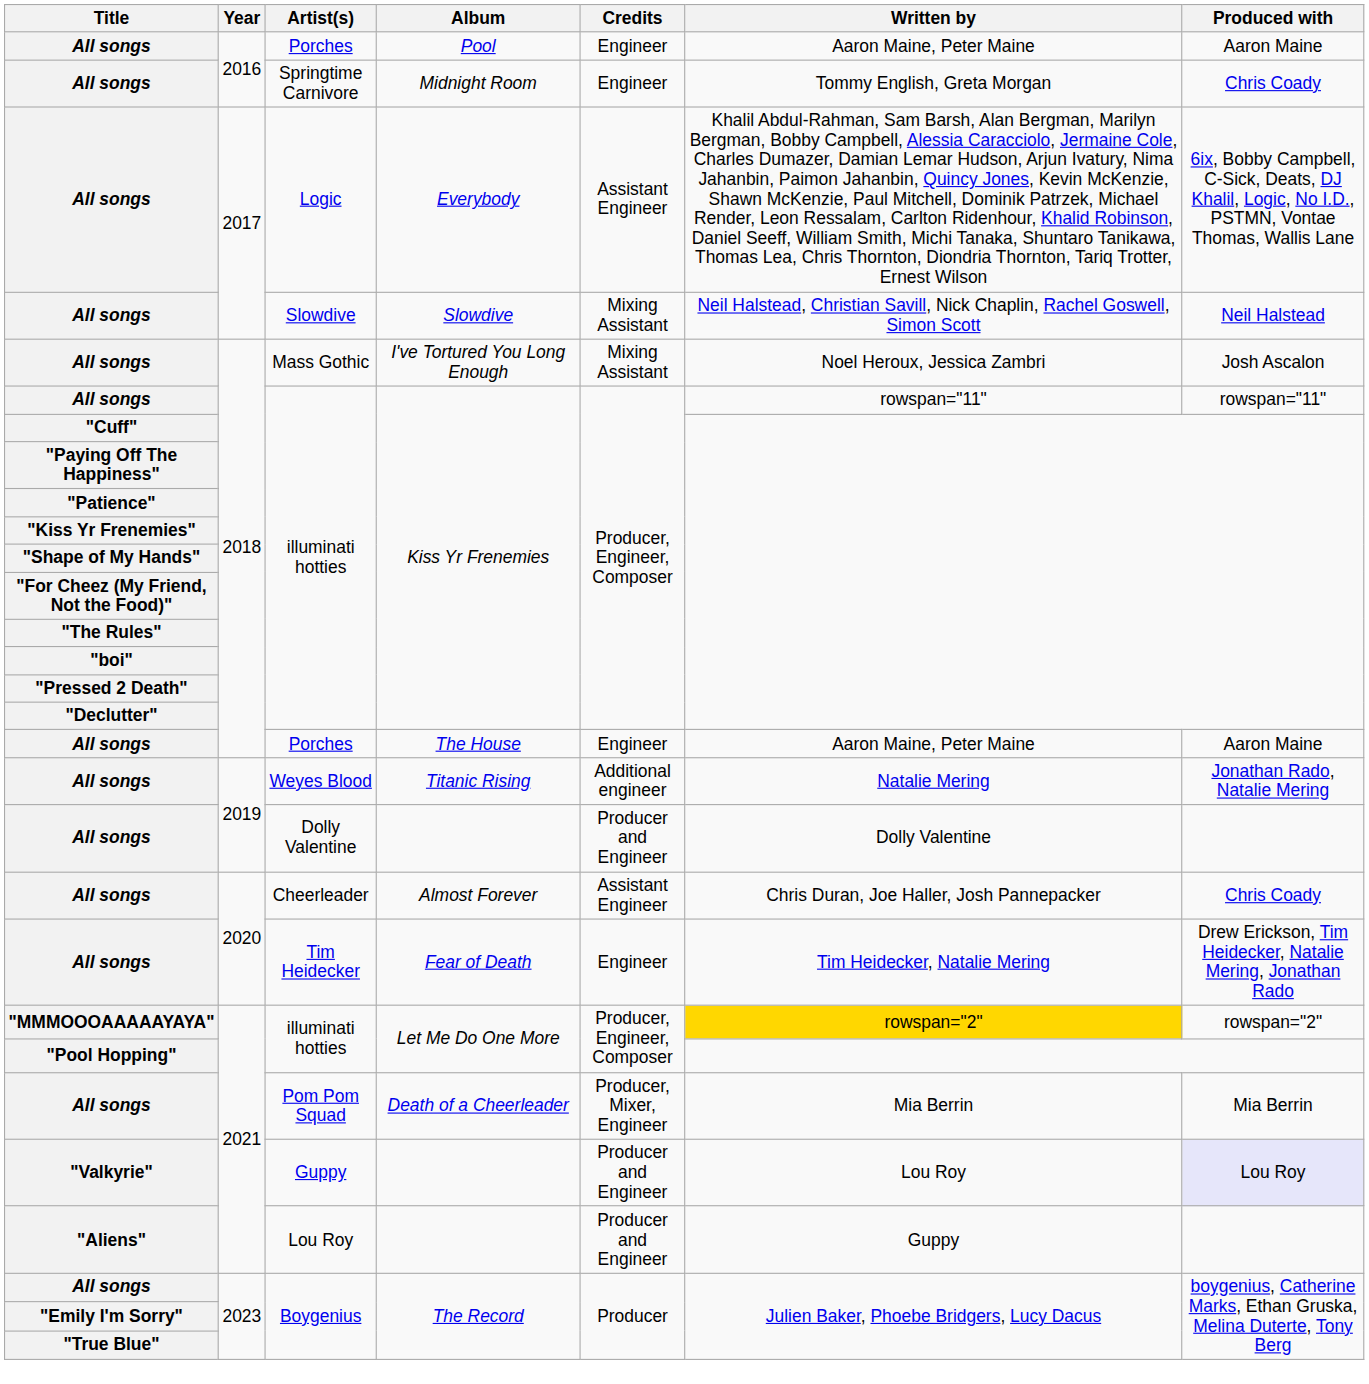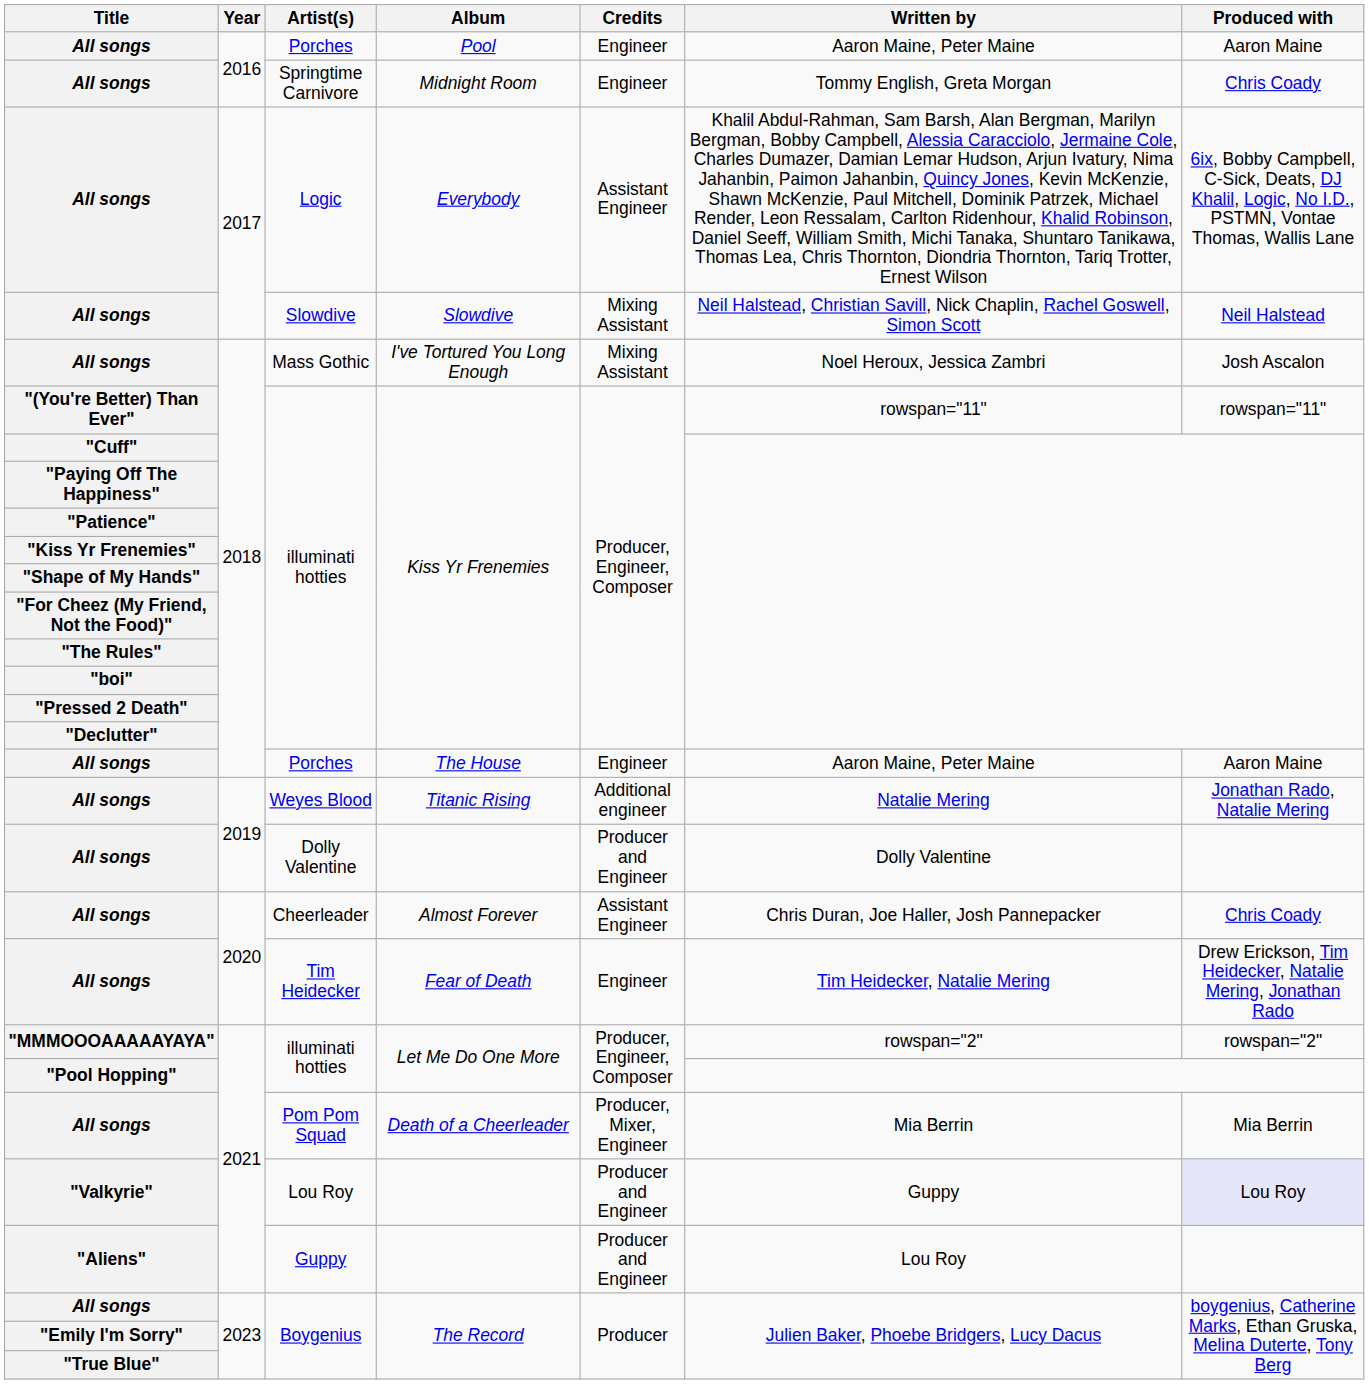(111, 400) All songs -> (111, 409) "(You're Better) Than Ever"
(933, 1022) gold background -> (933, 1041) no background
(321, 1172) Guppy -> (321, 1192) Lou Roy
(933, 1172) Lou Roy -> (933, 1192) Guppy
(321, 1239) Lou Roy -> (321, 1259) Guppy
(933, 1239) Guppy -> (933, 1259) Lou Roy
